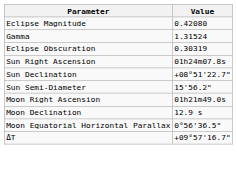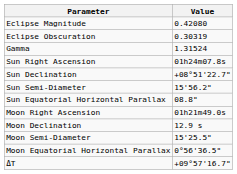rows swapped: (51, 49) <-> (18, 36)
+ row: (86, 100)
+ row: (48, 138)
